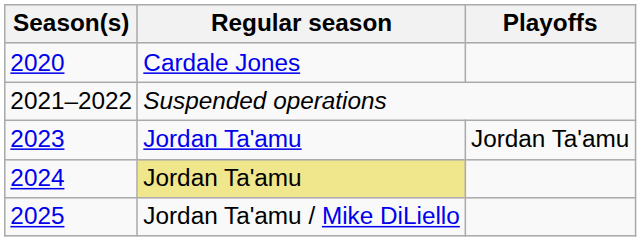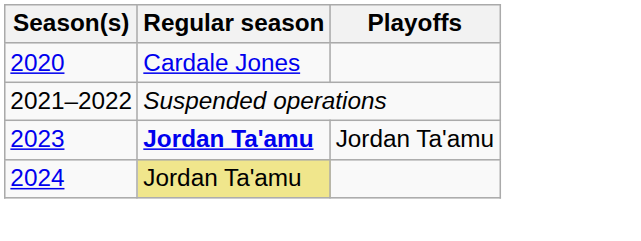(222, 139) normal -> (228, 139) bold
- row: (37, 216)
